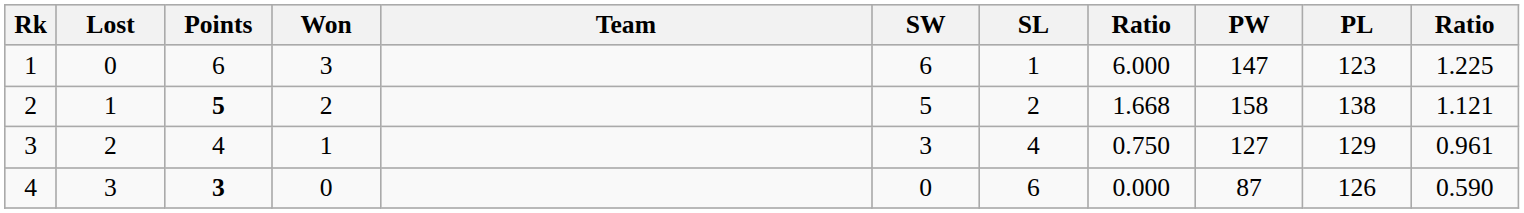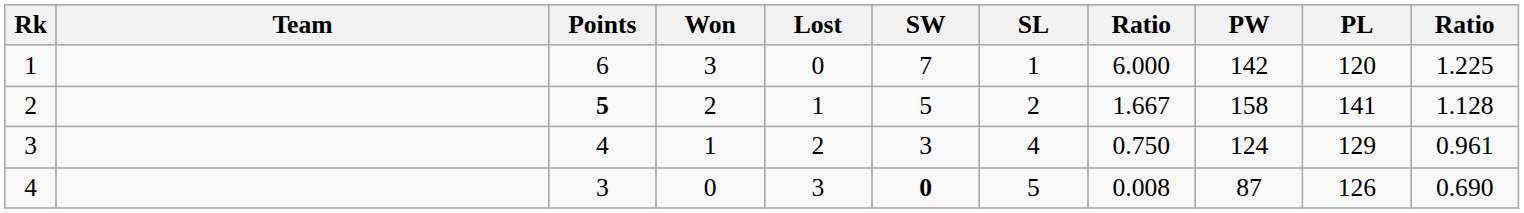columns swapped: (626, 24) <-> (110, 24)
(926, 65) 6 -> (926, 65) 7
(1249, 65) 147 -> (1249, 65) 142
(1357, 65) 123 -> (1357, 65) 120
(1141, 106) 1.668 -> (1141, 106) 1.667
(1357, 106) 138 -> (1357, 106) 141
(1465, 106) 1.121 -> (1465, 106) 1.128
(1249, 146) 127 -> (1249, 146) 124
(218, 187) bold -> (602, 187) normal
(926, 187) normal -> (926, 187) bold
(1034, 187) 6 -> (1034, 187) 5
(1141, 187) 0.000 -> (1141, 187) 0.008
(1465, 187) 0.590 -> (1465, 187) 0.690
